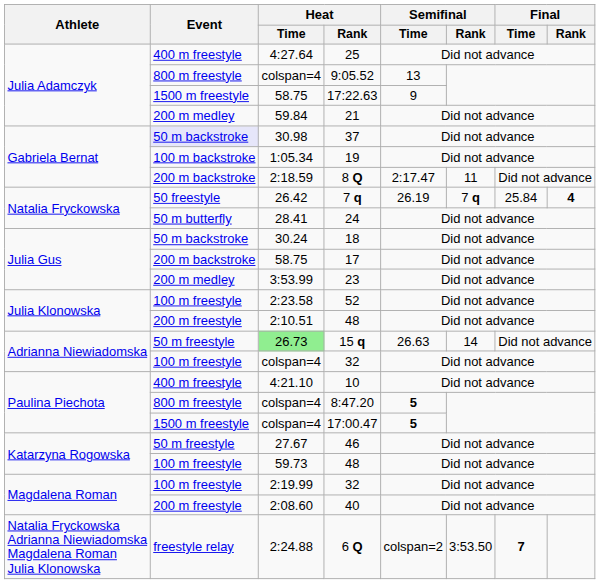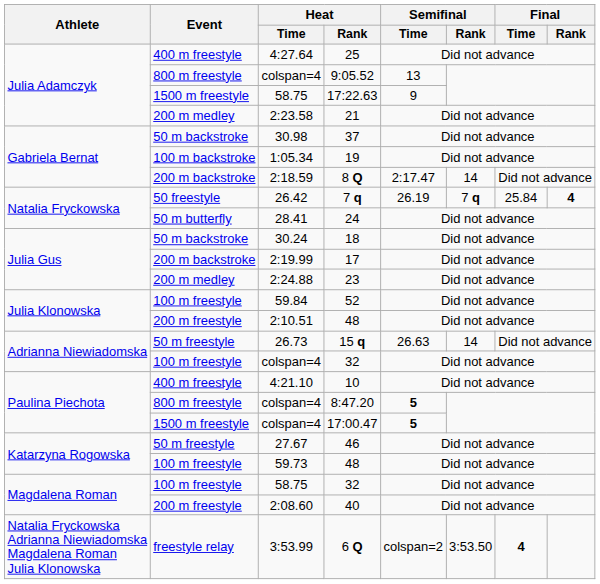(291, 116) 59.84 -> (291, 116) 2:23.58
(201, 137) lavender background -> (201, 137) no background
(471, 178) 11 -> (471, 178) 14
(291, 260) 58.75 -> (291, 260) 2:19.99
(291, 280) 3:53.99 -> (291, 280) 2:24.88
(291, 301) 2:23.58 -> (291, 301) 59.84
(291, 342) lightgreen background -> (291, 342) no background
(291, 485) 2:19.99 -> (291, 485) 58.75
(291, 547) 2:24.88 -> (291, 547) 3:53.99
(521, 547) 7 -> (521, 547) 4
